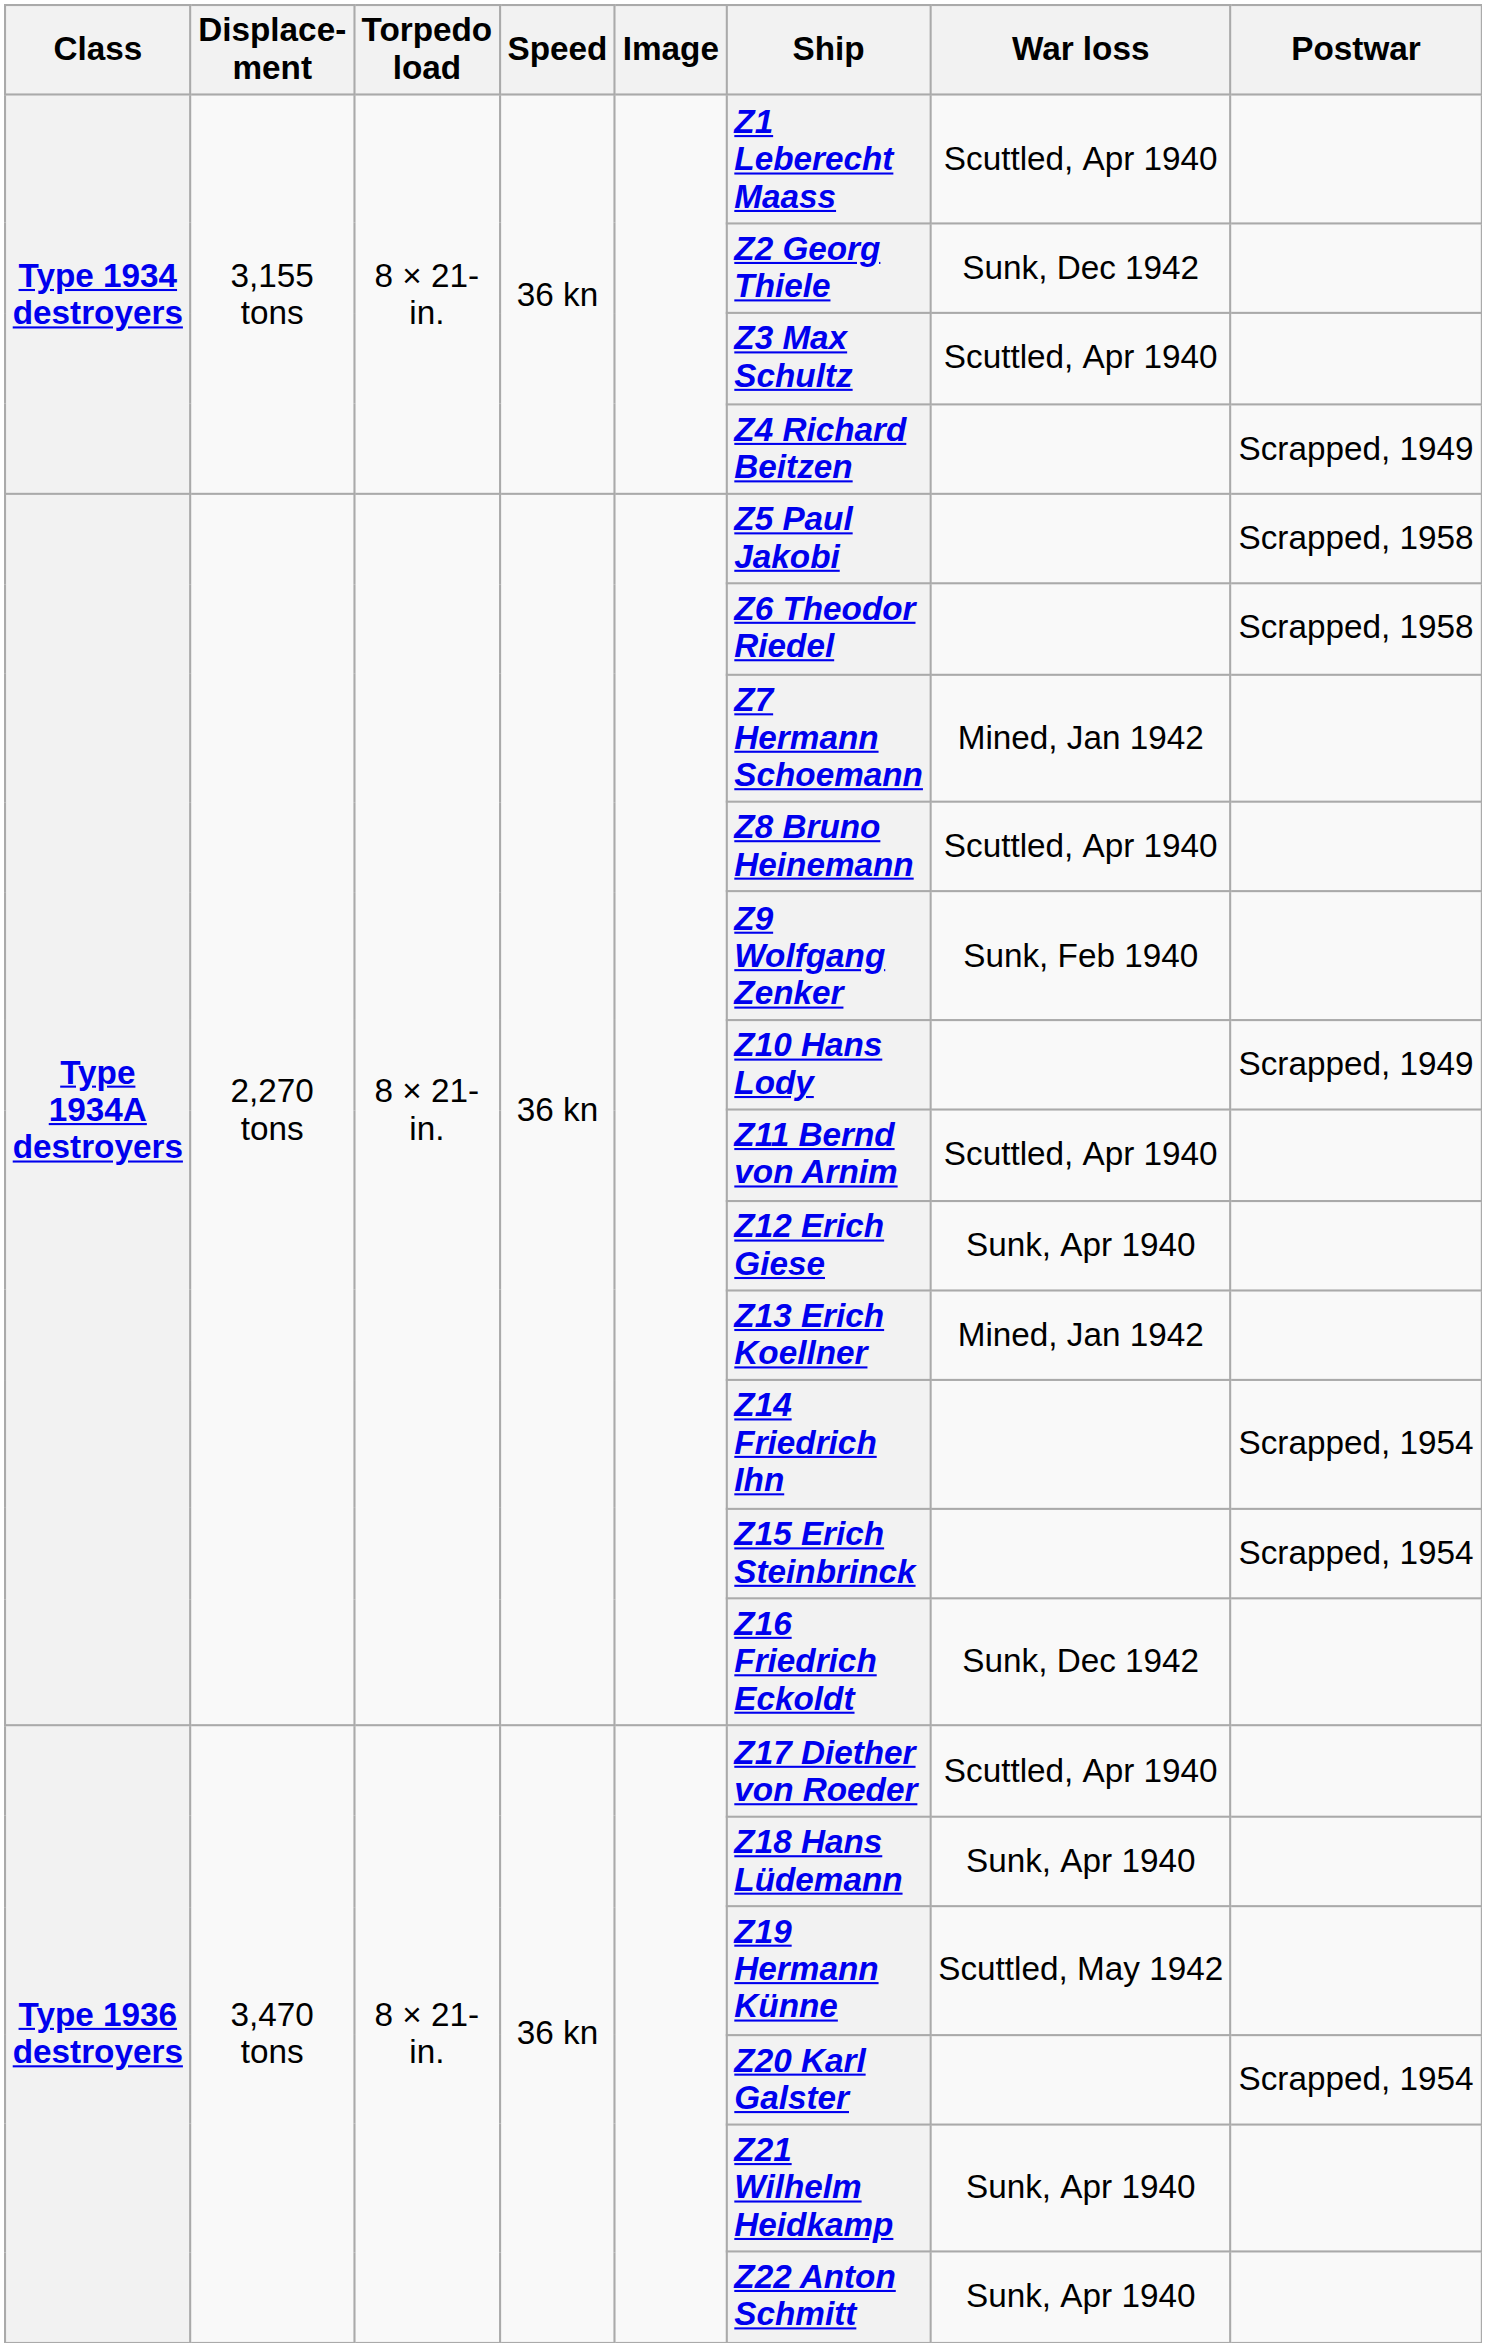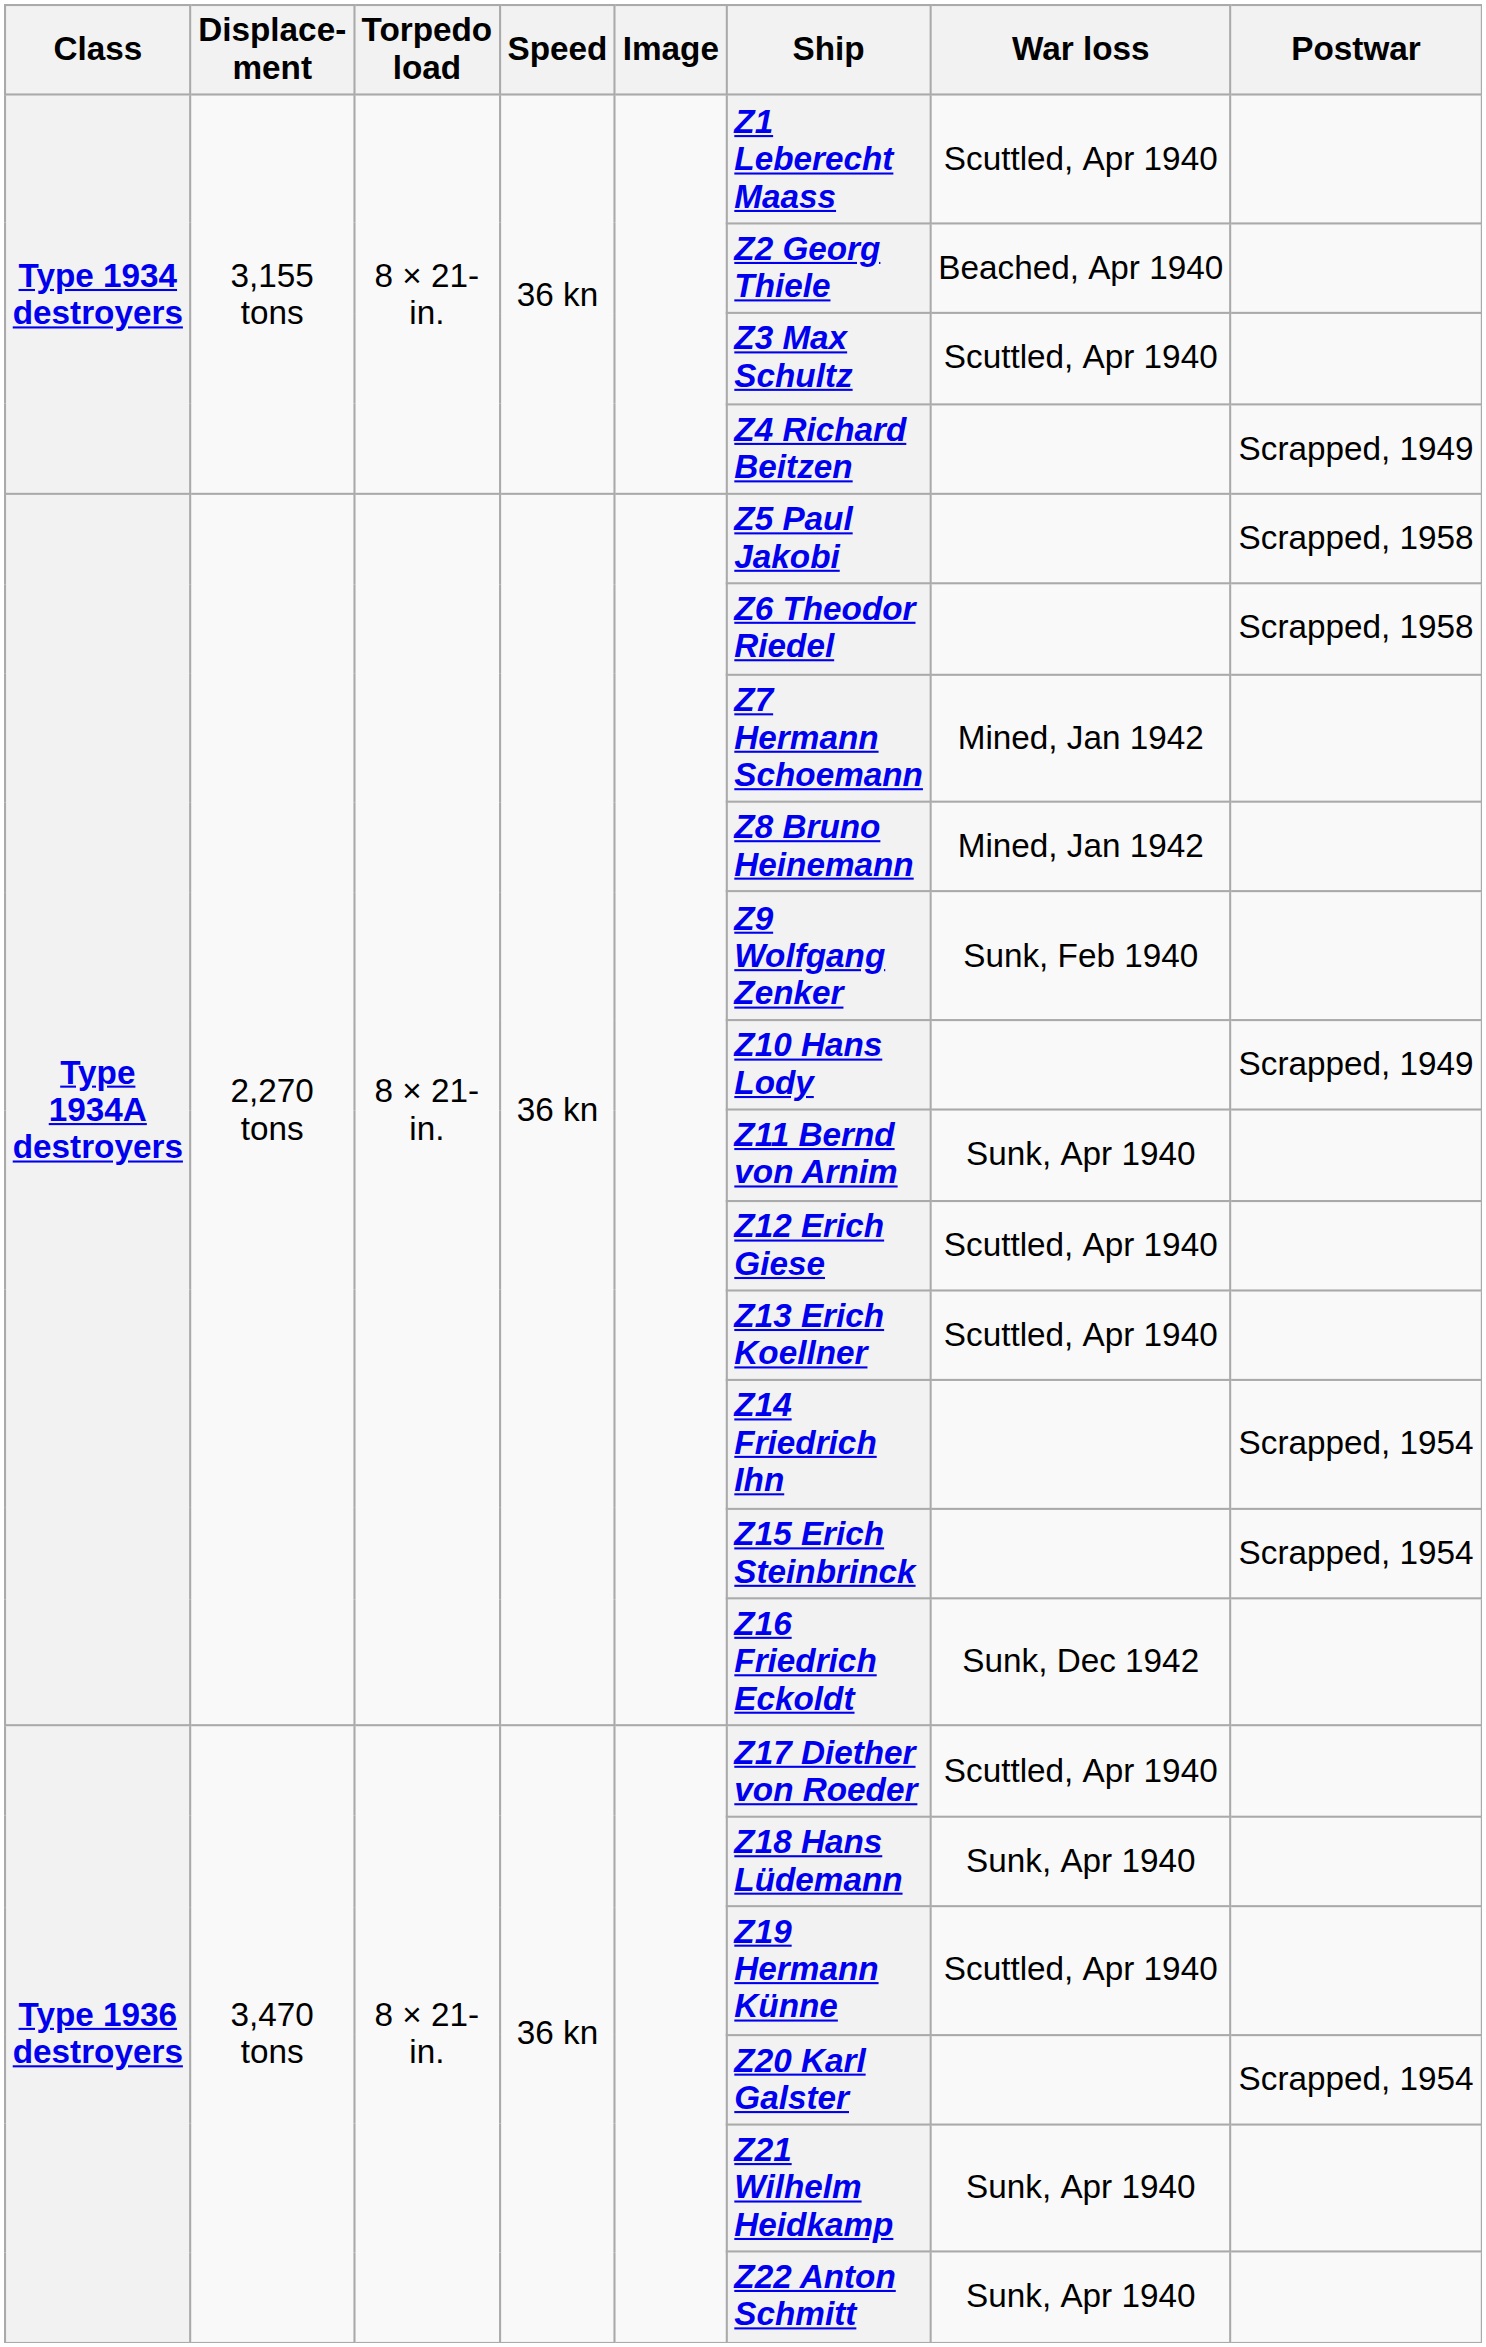(1081, 267) Sunk, Dec 1942 -> (1081, 267) Beached, Apr 1940
(1081, 846) Scuttled, Apr 1940 -> (1081, 846) Mined, Jan 1942
(1081, 1154) Scuttled, Apr 1940 -> (1081, 1154) Sunk, Apr 1940
(1081, 1244) Sunk, Apr 1940 -> (1081, 1244) Scuttled, Apr 1940
(1081, 1334) Mined, Jan 1942 -> (1081, 1334) Scuttled, Apr 1940
(1081, 1969) Scuttled, May 1942 -> (1081, 1969) Scuttled, Apr 1940
